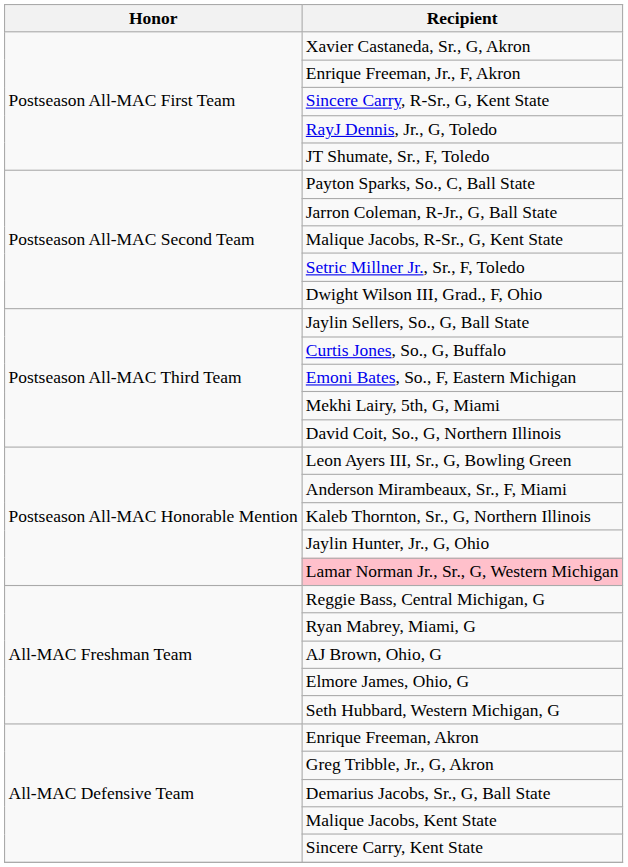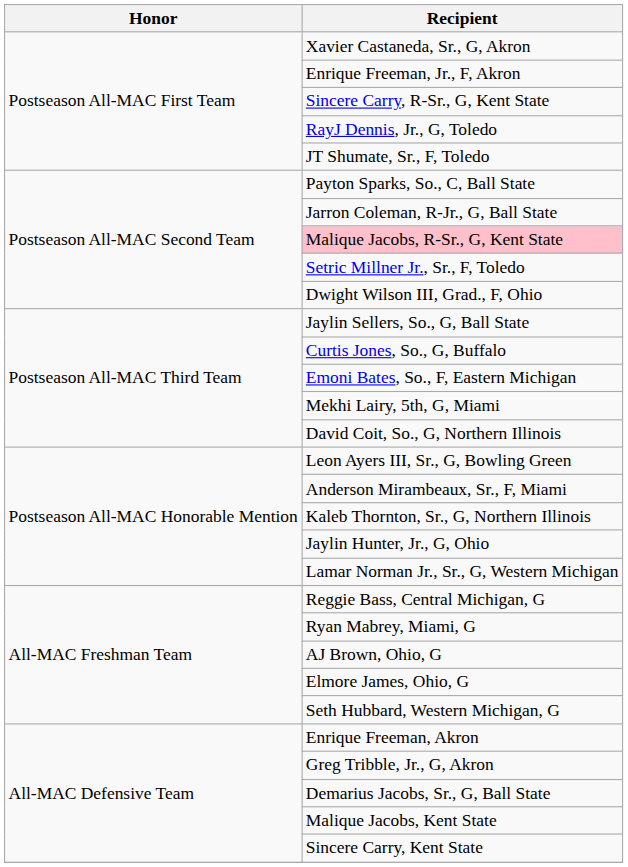(434, 239) no background -> (434, 239) pink background
(462, 571) pink background -> (462, 571) no background
